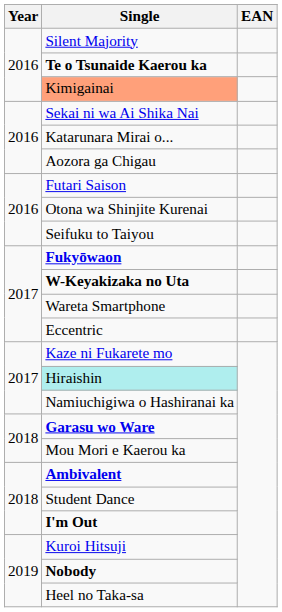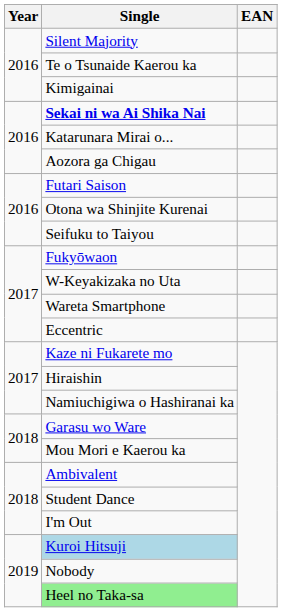(126, 64) bold -> (121, 64) normal
(80, 88) lightsalmon background -> (80, 88) no background
(122, 112) normal -> (125, 112) bold
(83, 257) bold -> (81, 257) normal
(117, 281) bold -> (113, 281) normal
(74, 378) paleturquoise background -> (74, 378) no background
(100, 426) bold -> (96, 426) normal
(83, 474) bold -> (81, 474) normal
(71, 522) bold -> (68, 522) normal
(86, 546) no background -> (86, 546) lightblue background
(71, 570) bold -> (70, 570) normal
(95, 595) no background -> (95, 595) lightgreen background
